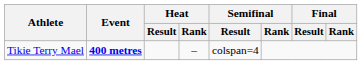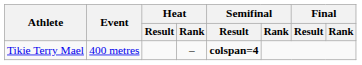(116, 50) bold -> (114, 50) normal
(235, 50) normal -> (234, 50) bold
